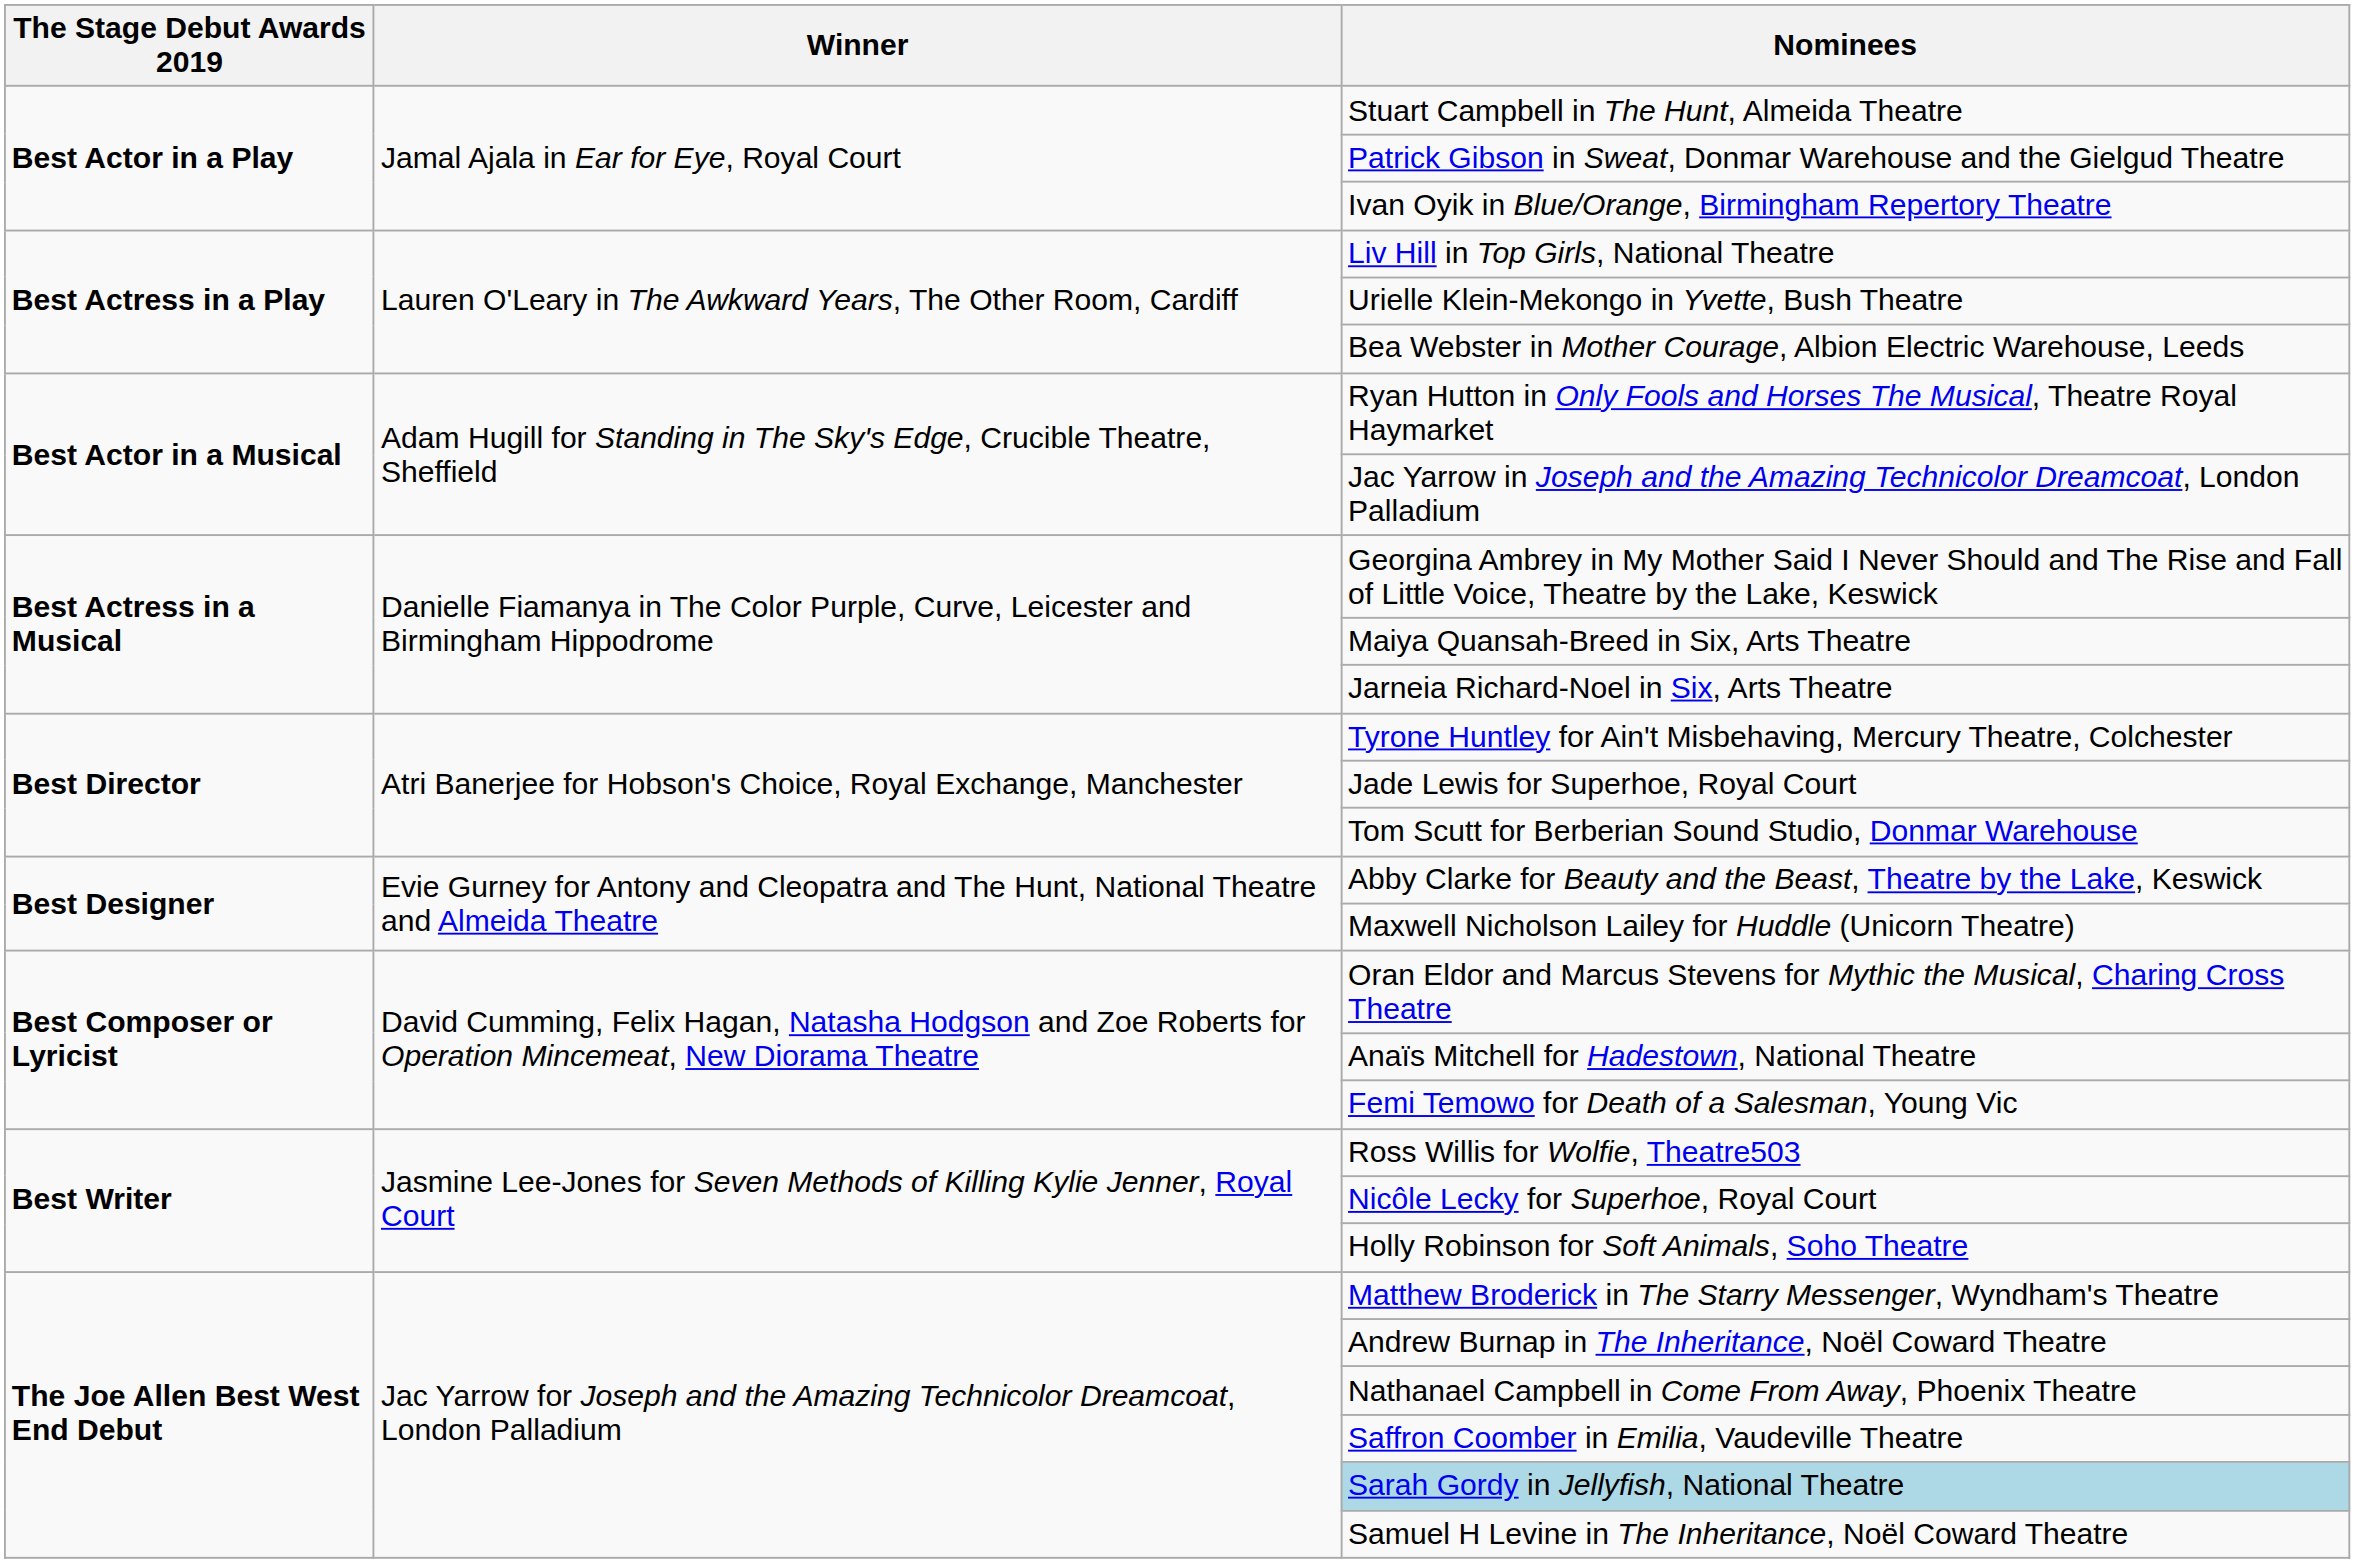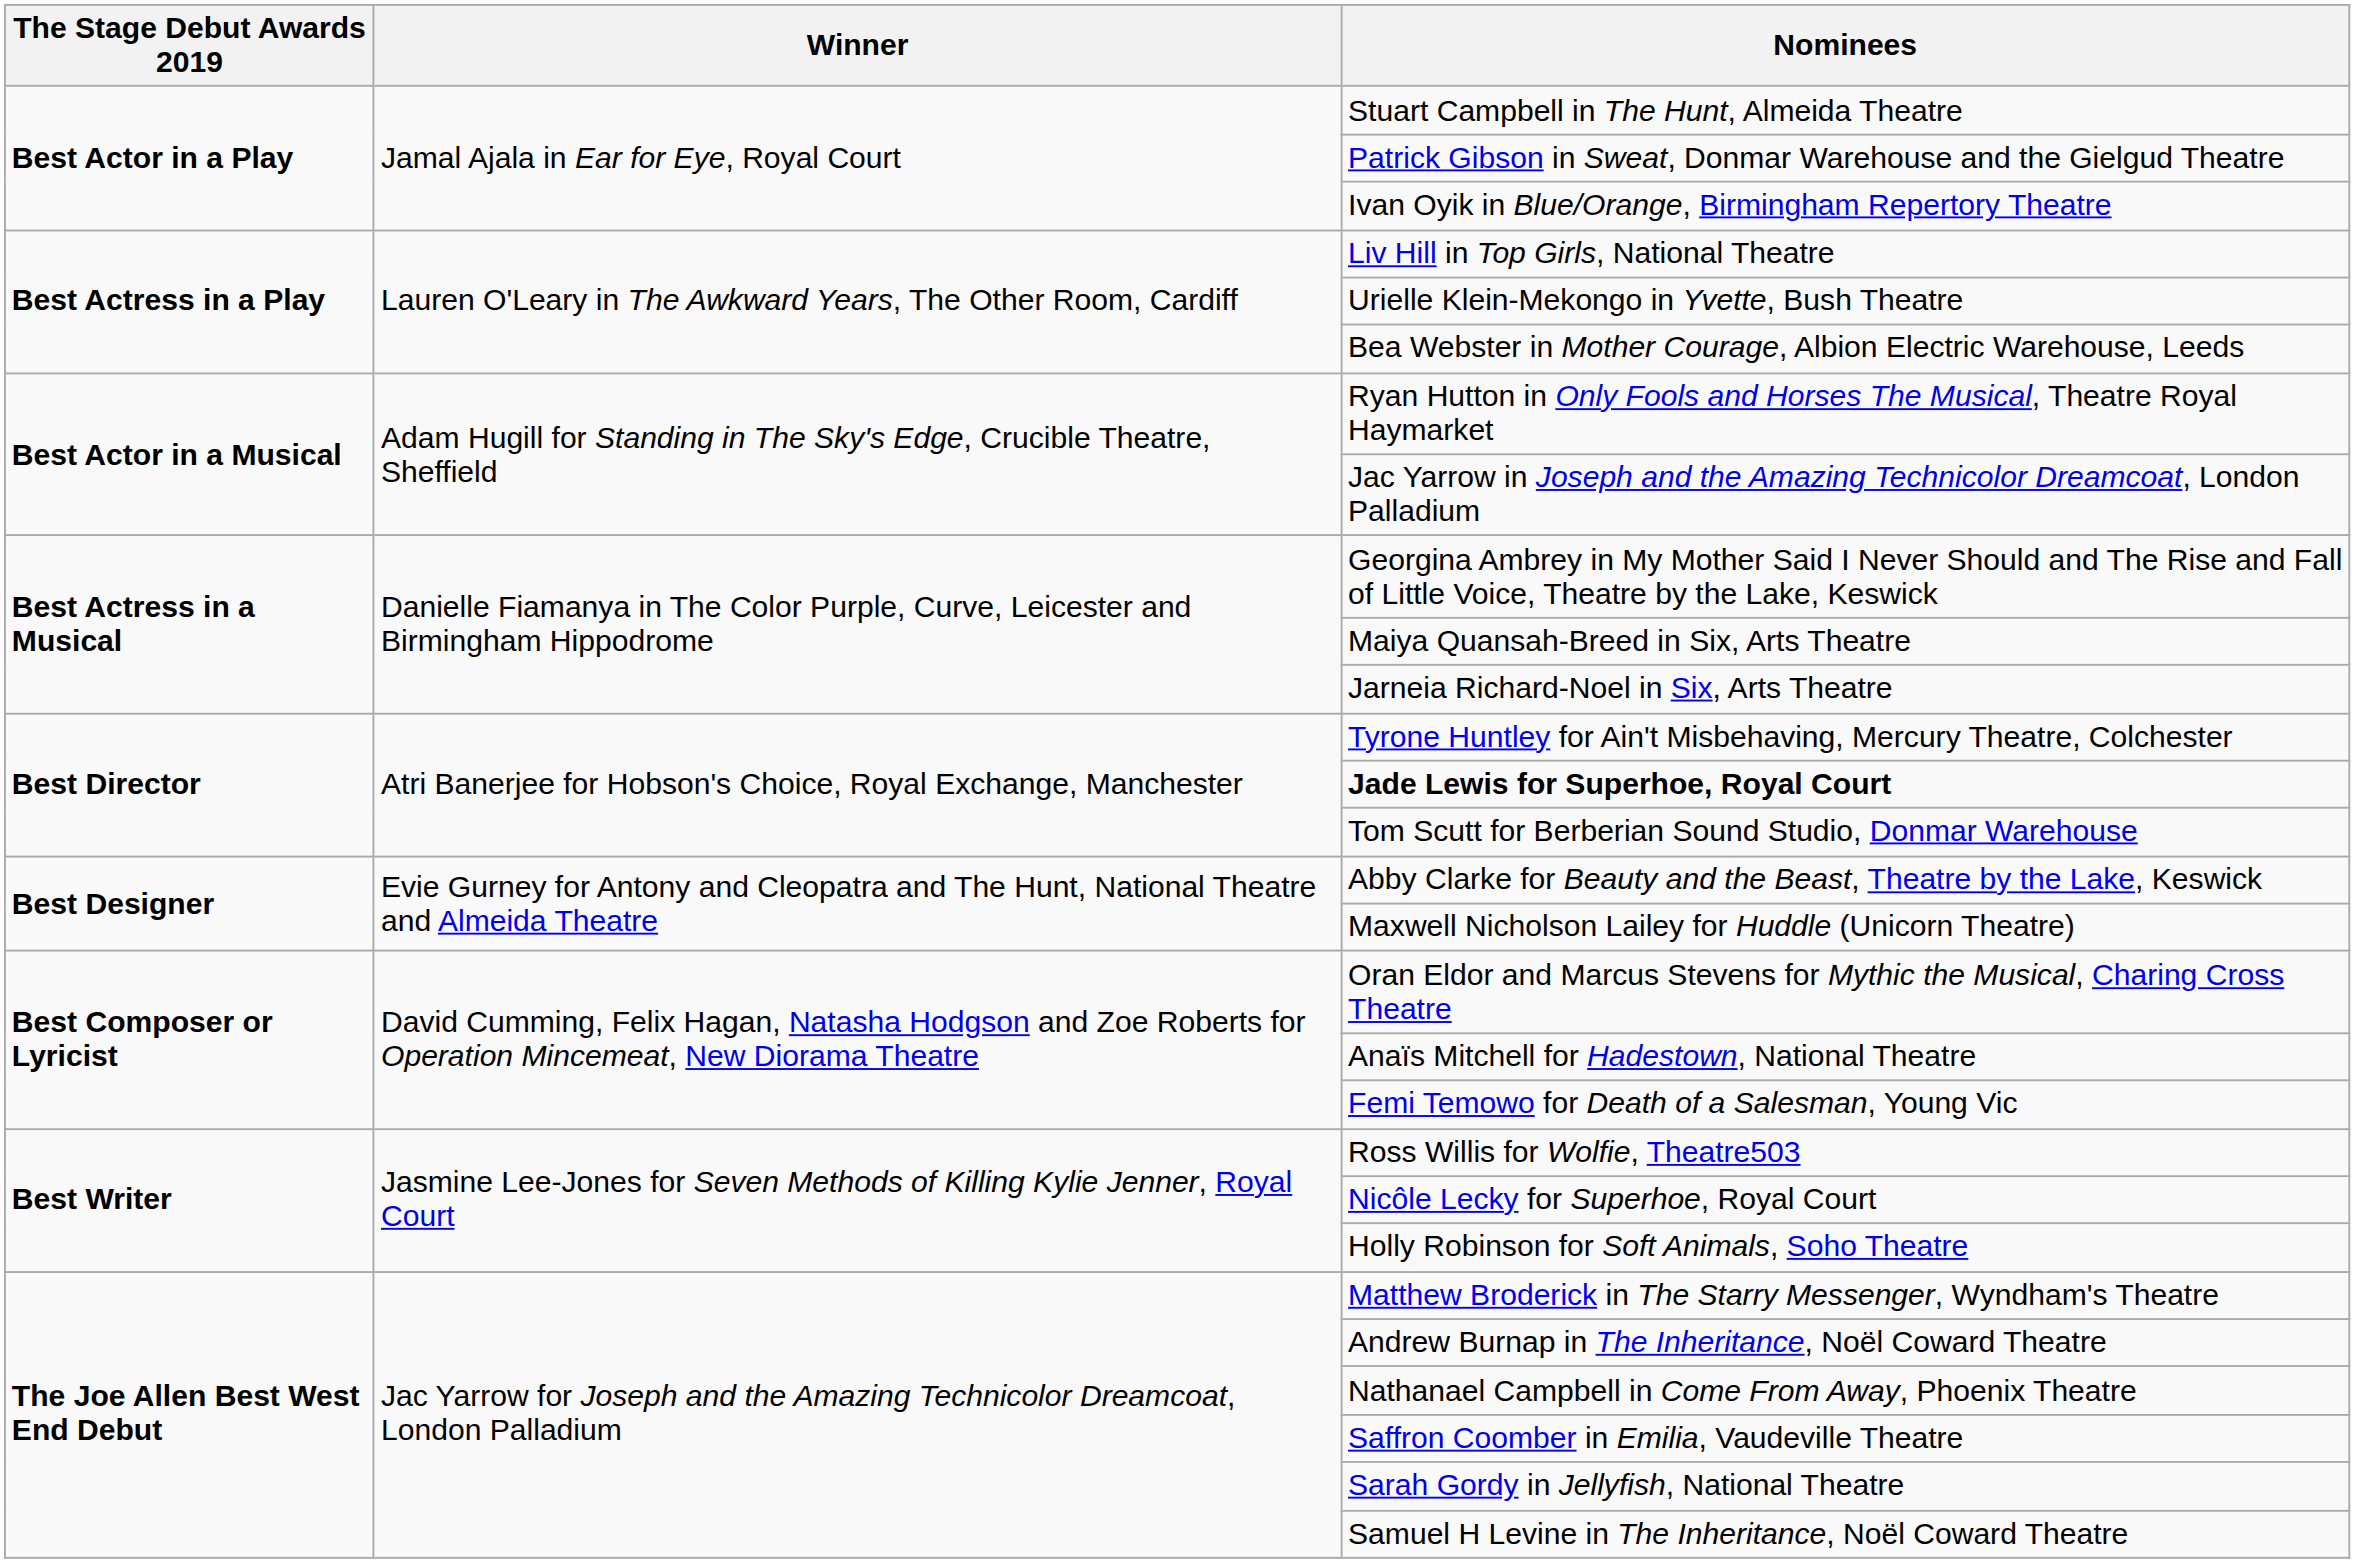(1602, 783) normal -> (1620, 783) bold
(1626, 1485) lightblue background -> (1626, 1485) no background
